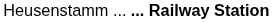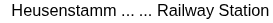(200, 11) bold -> (204, 11) normal
